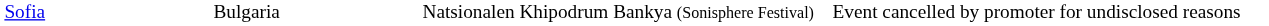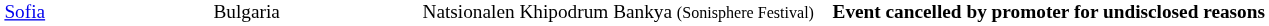(1037, 11) normal -> (1049, 11) bold
